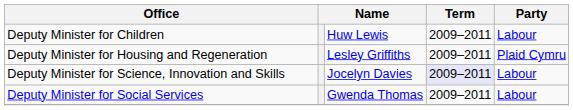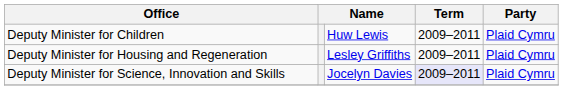(517, 34) Labour -> (520, 34) Plaid Cymru
(517, 74) Labour -> (520, 74) Plaid Cymru
- row: (105, 94)
